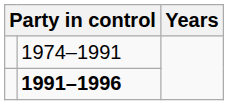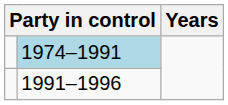(71, 52) no background -> (71, 52) lightblue background
(71, 83) bold -> (71, 83) normal
